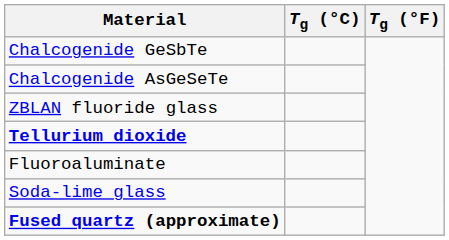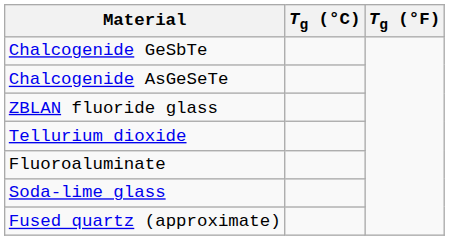(98, 136) bold -> (98, 136) normal
(145, 221) bold -> (145, 221) normal
